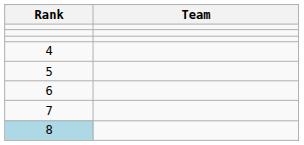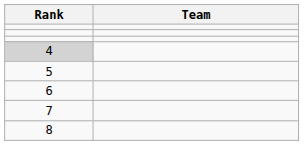(49, 51) no background -> (49, 51) lightgrey background
(49, 130) lightblue background -> (49, 130) no background
